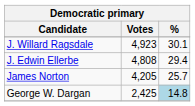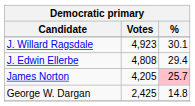(178, 77) no background -> (178, 77) pink background
(178, 93) lightblue background -> (178, 93) no background
